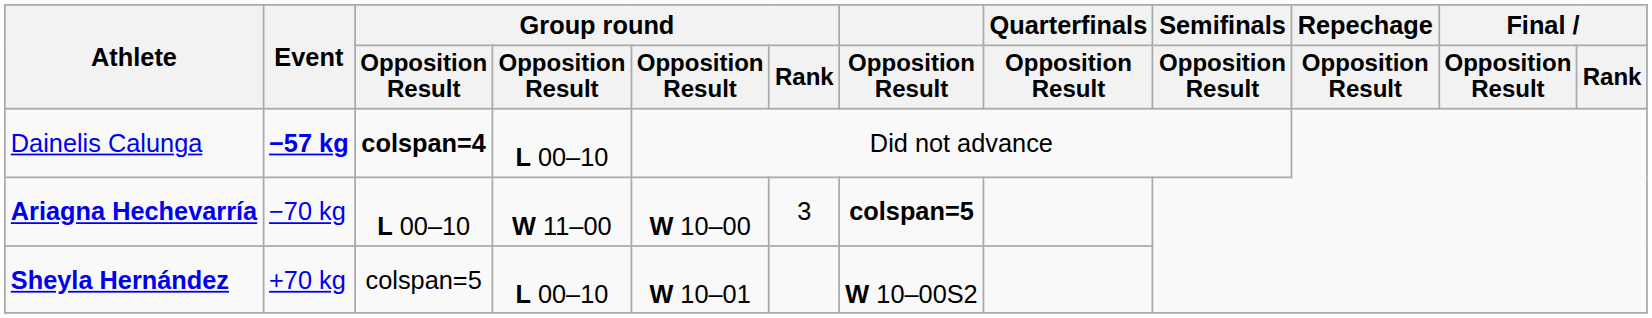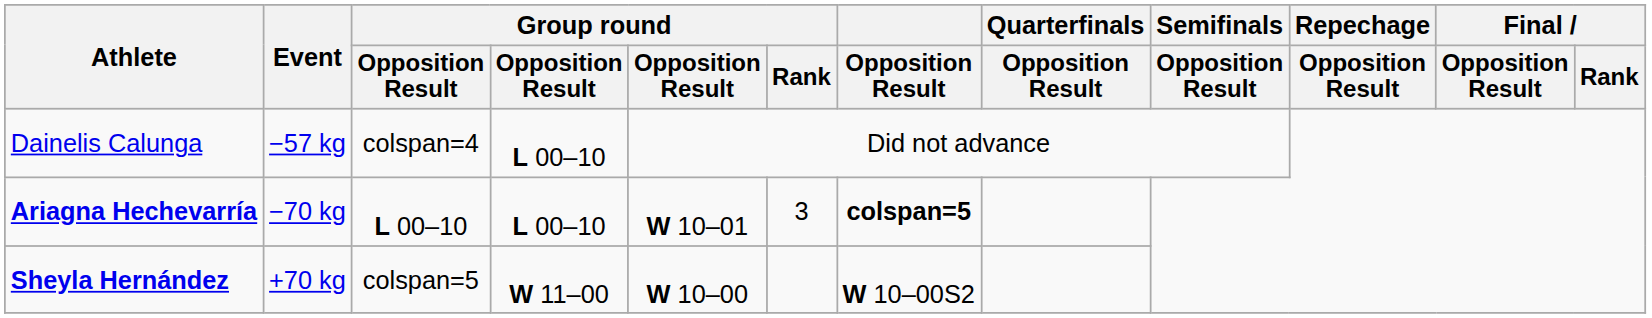(309, 144) bold -> (307, 144) normal
(424, 144) bold -> (421, 144) normal
(562, 226) W 11–00 -> (559, 226) L 00–10
(700, 226) W 10–00 -> (697, 226) W 10–01
(562, 294) L 00–10 -> (559, 294) W 11–00
(700, 294) W 10–01 -> (697, 294) W 10–00
